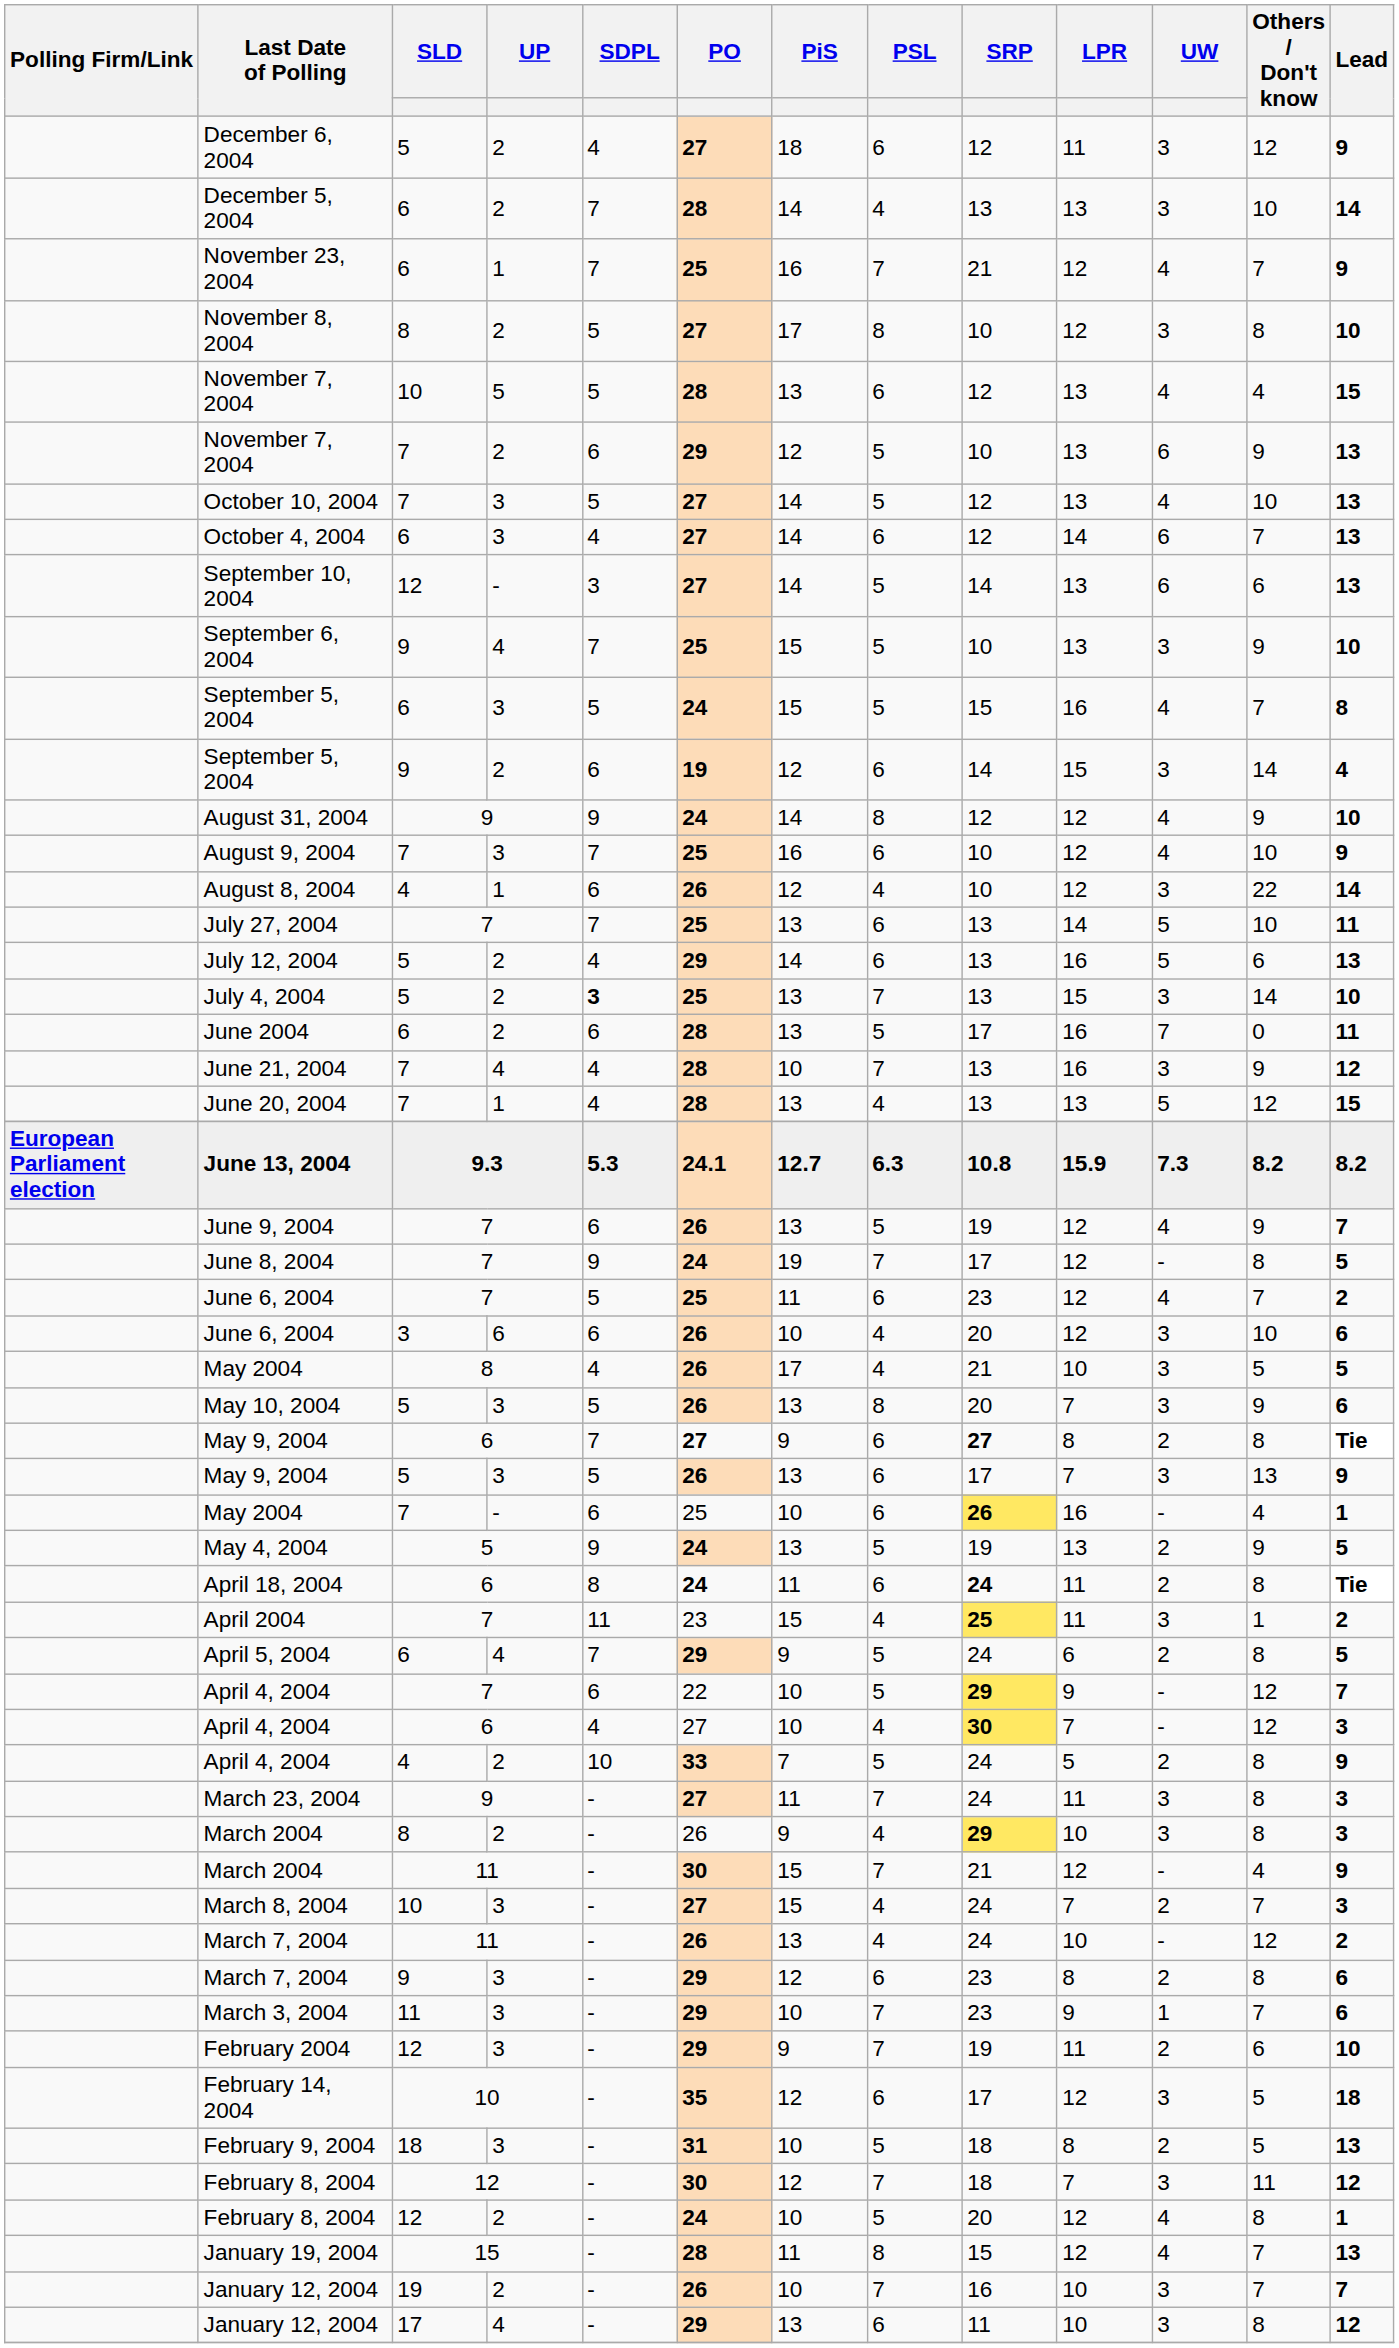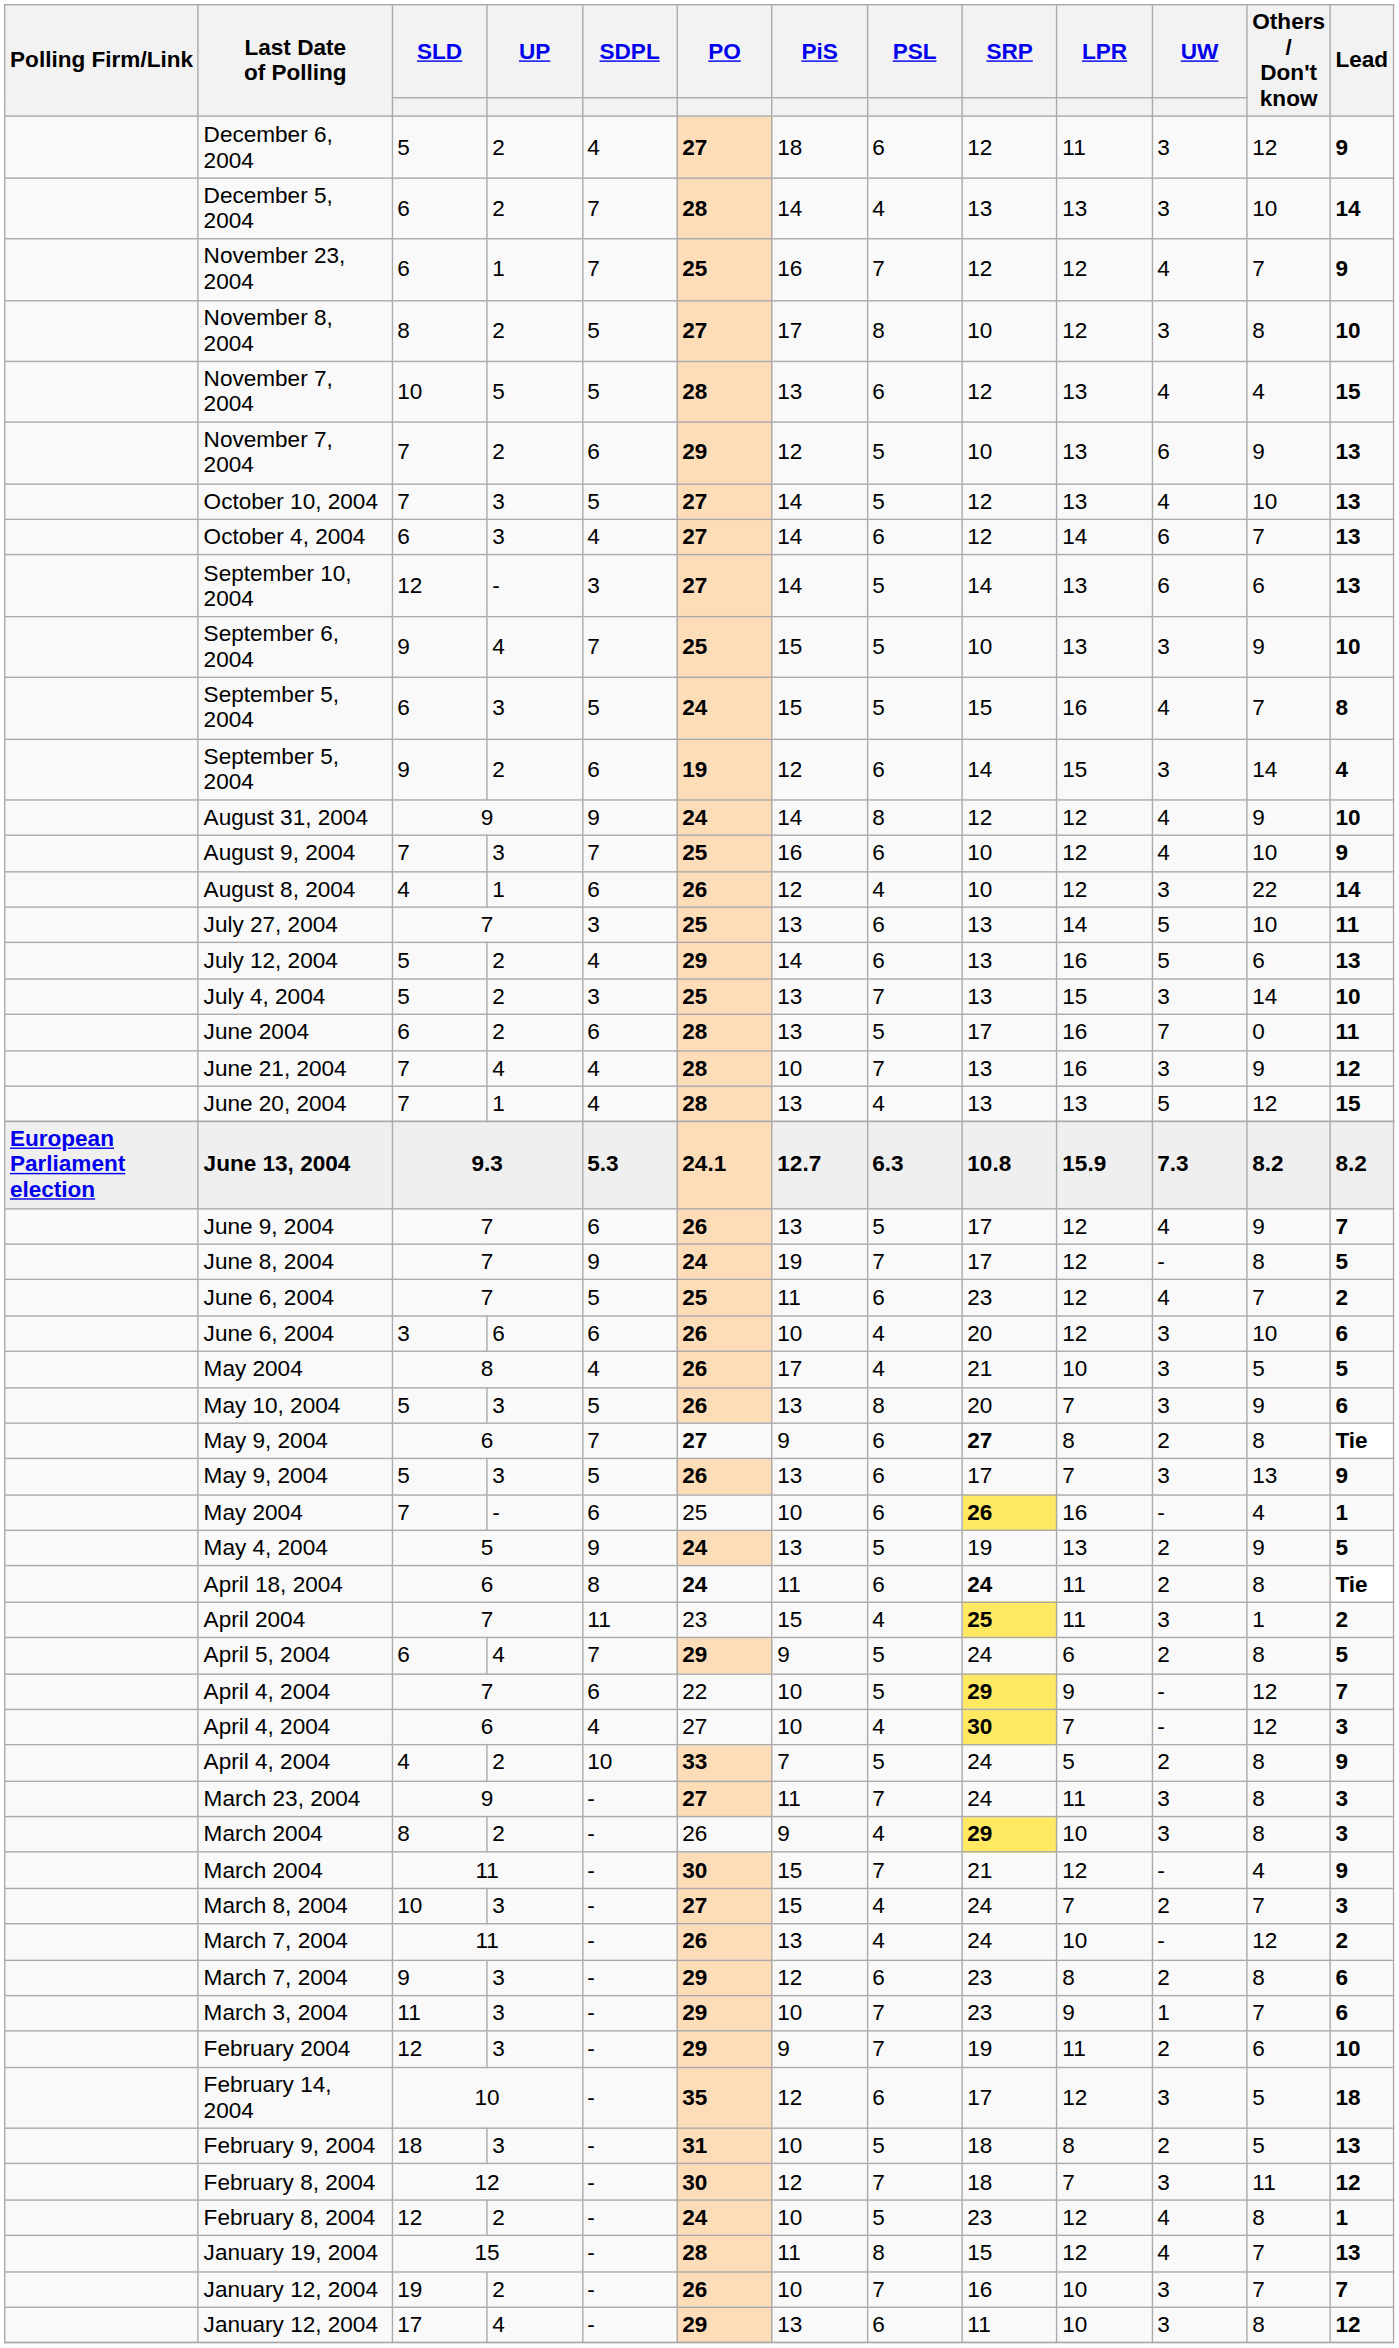(980, 269) 21 -> (980, 269) 12
(594, 924) 7 -> (594, 924) 3
(594, 996) bold -> (594, 996) normal
(980, 1226) 19 -> (980, 1226) 17
(980, 2217) 20 -> (980, 2217) 23
